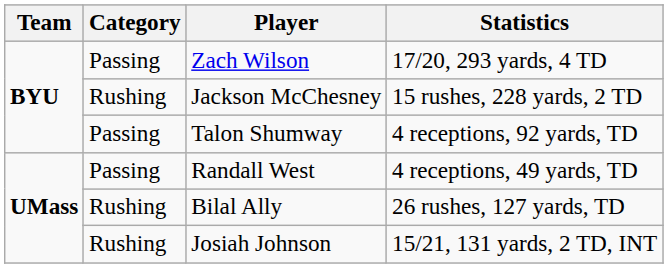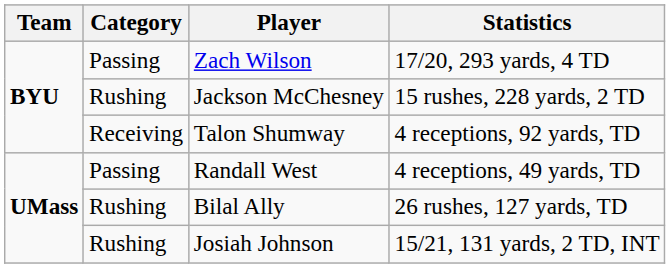(125, 133) Passing -> (136, 133) Receiving
